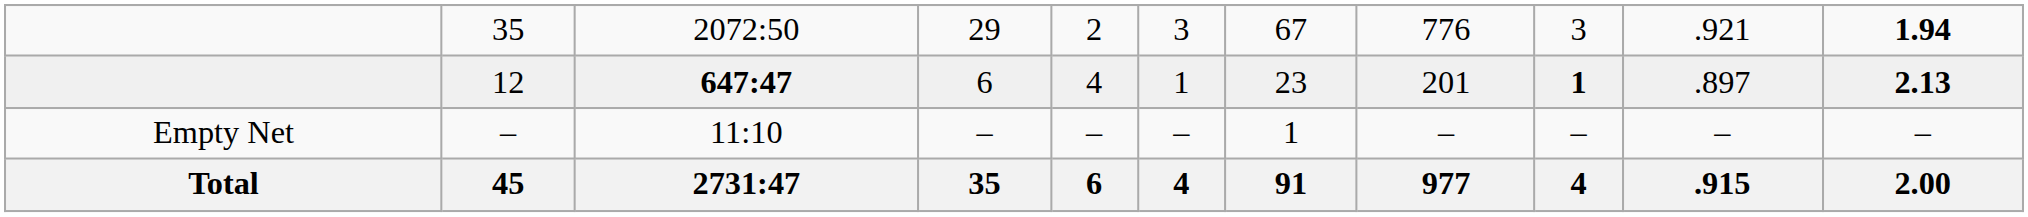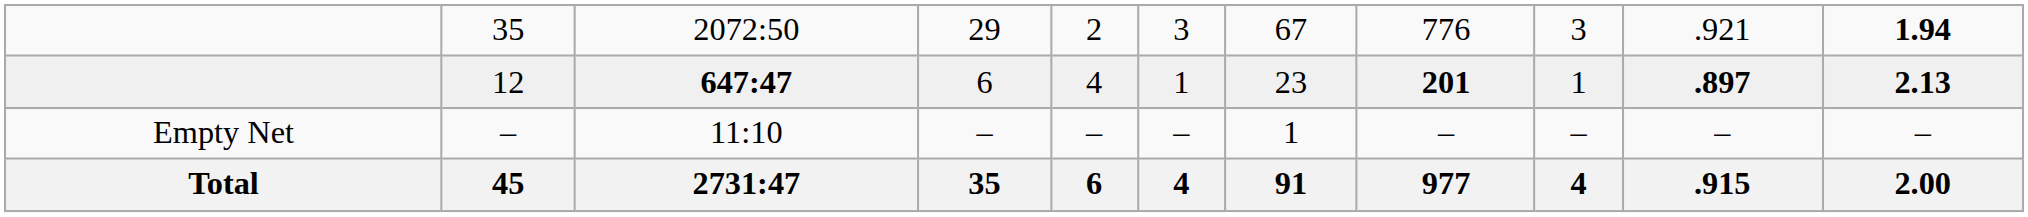(1446, 81) normal -> (1446, 81) bold
(1578, 81) bold -> (1578, 81) normal
(1722, 81) normal -> (1722, 81) bold
